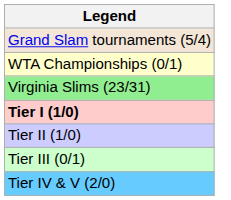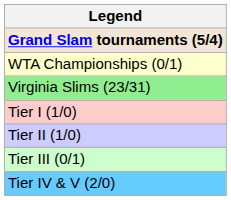(110, 40) normal -> (115, 40) bold
(43, 111) bold -> (42, 111) normal
